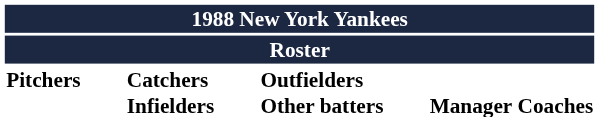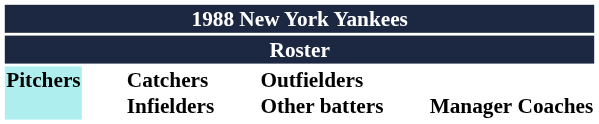(43, 80) no background -> (43, 80) paleturquoise background
